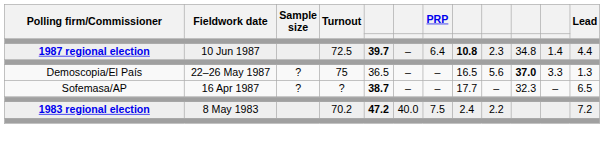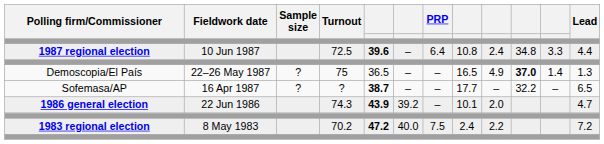(379, 52) 39.7 -> (379, 52) 39.6
(467, 52) bold -> (467, 52) normal
(496, 52) 2.3 -> (496, 52) 2.4
(555, 52) 1.4 -> (555, 52) 3.3
(496, 73) 5.6 -> (496, 73) 4.9
(555, 73) 3.3 -> (555, 73) 1.4
(526, 89) 32.3 -> (526, 89) 32.2
+ row: (94, 105)
